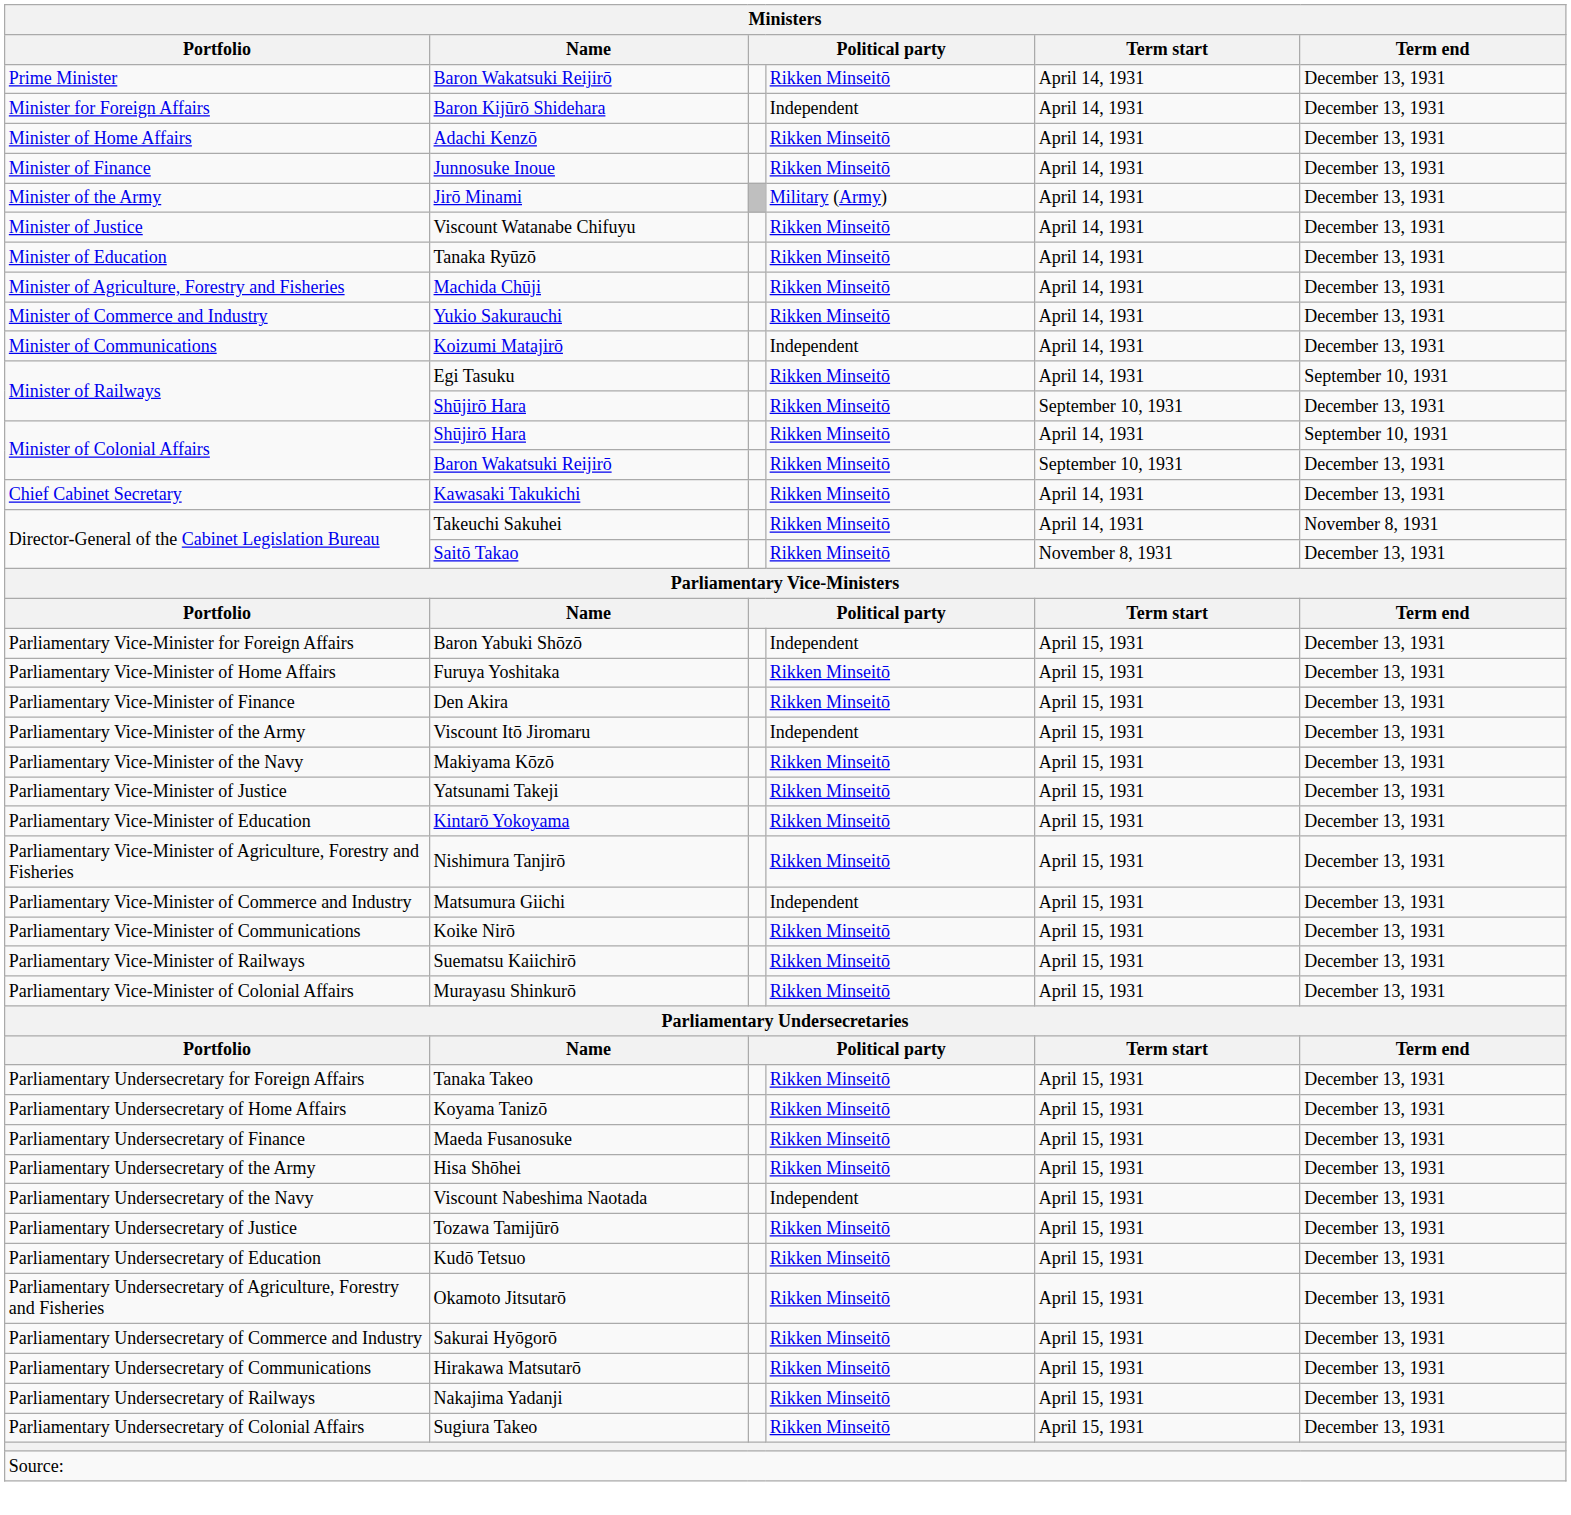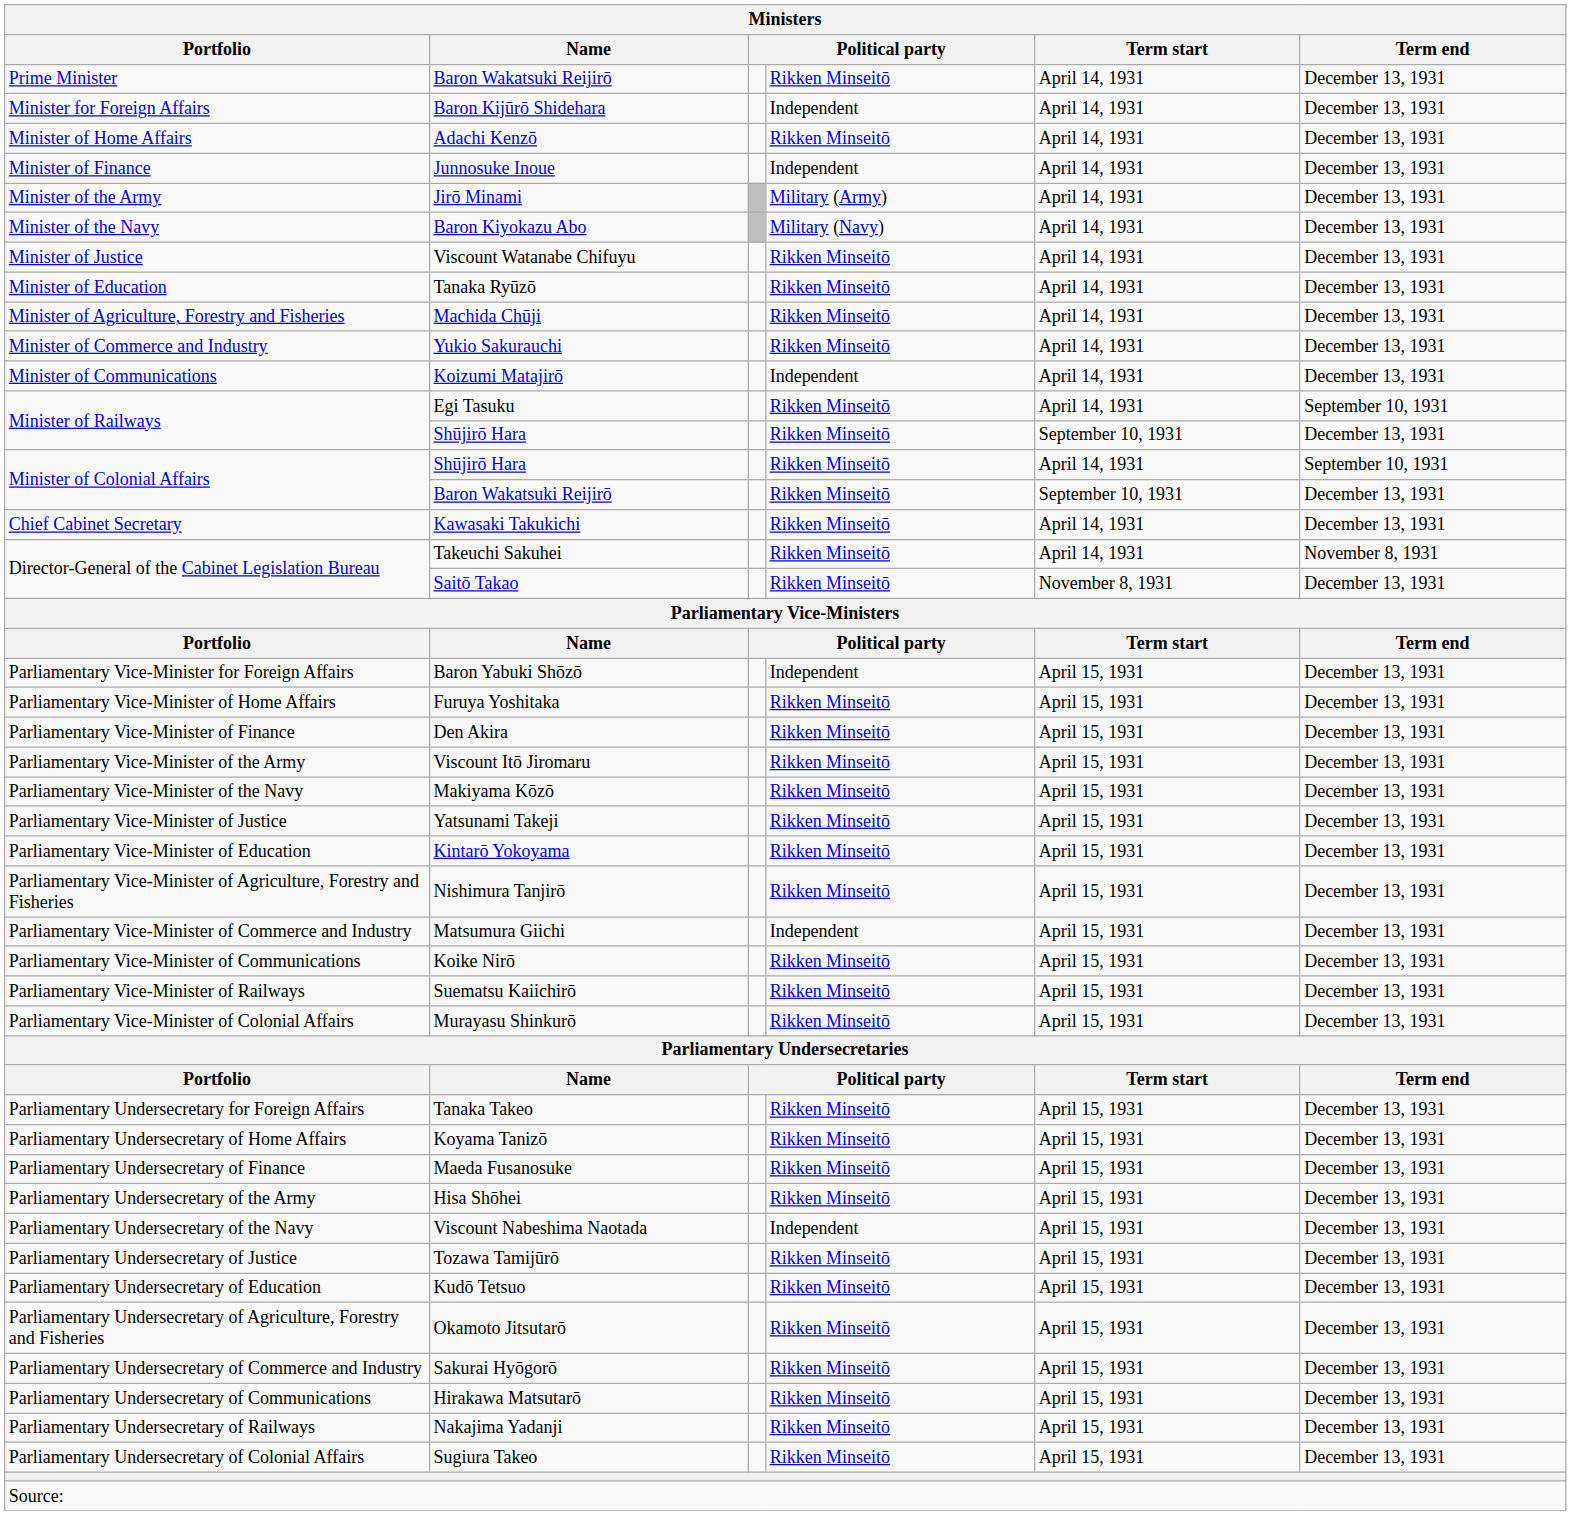(830, 168) Rikken Minseitō -> (814, 168) Independent
+ row: (84, 227)
(814, 732) Independent -> (830, 761) Rikken Minseitō
